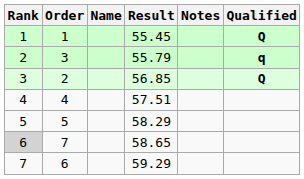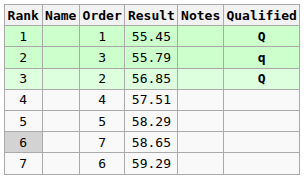columns swapped: (65, 15) <-> (106, 15)
